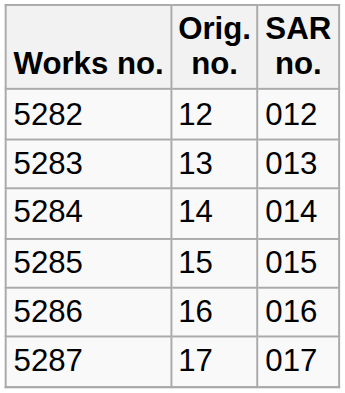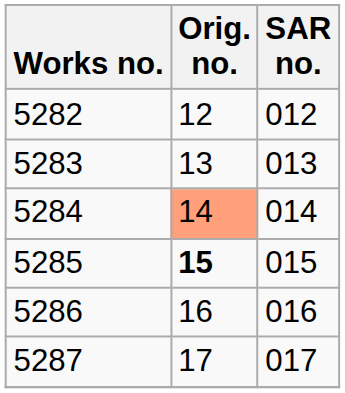(196, 212) no background -> (196, 212) lightsalmon background
(196, 262) normal -> (196, 262) bold
